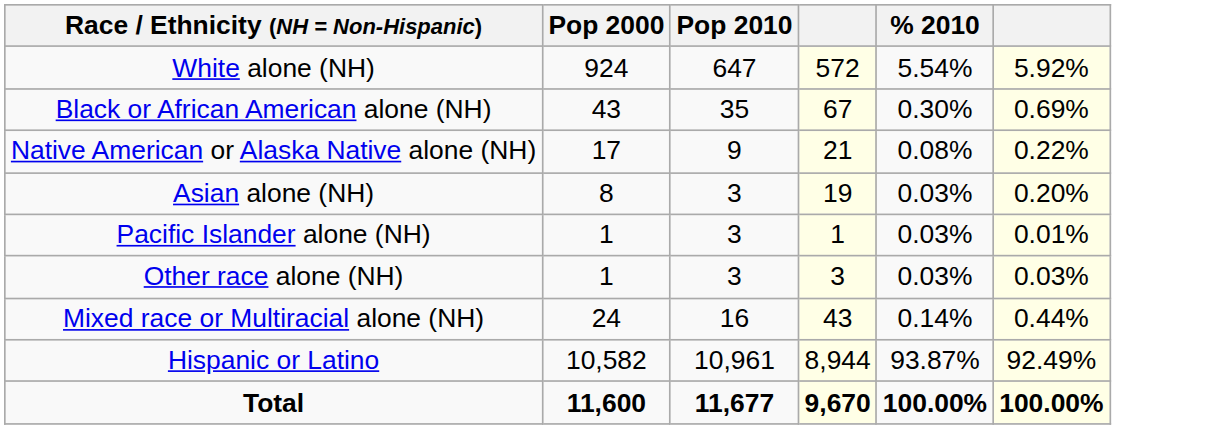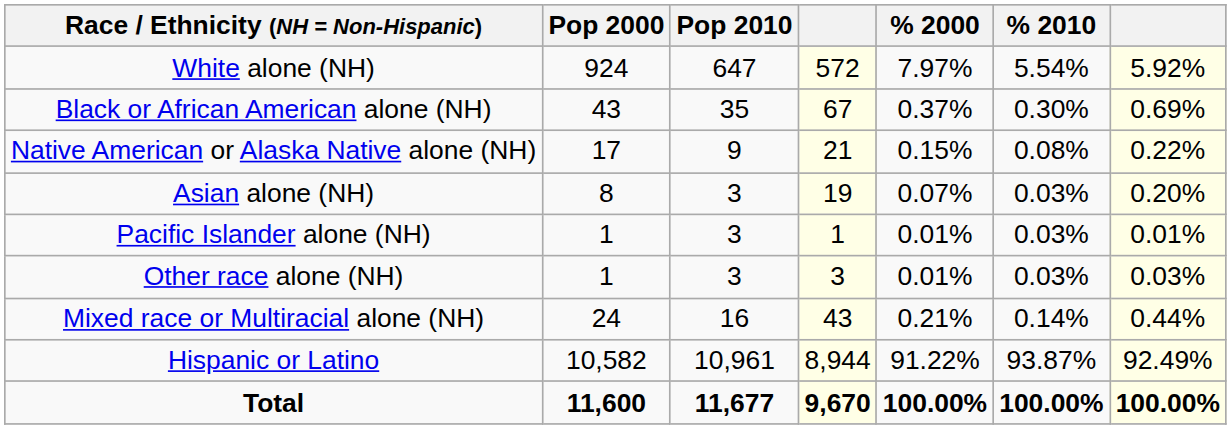+ column: (935, 25)
